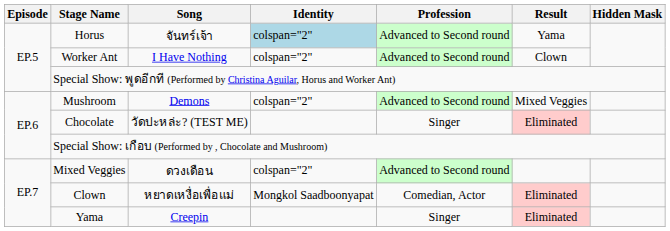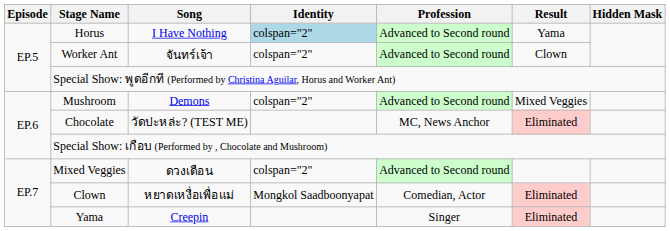(189, 36) จันทร์เจ้า -> (189, 33) I Have Nothing
(189, 57) I Have Nothing -> (189, 55) จันทร์เจ้า
(444, 122) Singer -> (444, 122) MC, News Anchor
